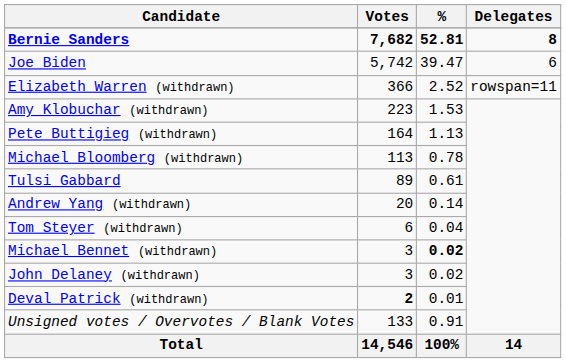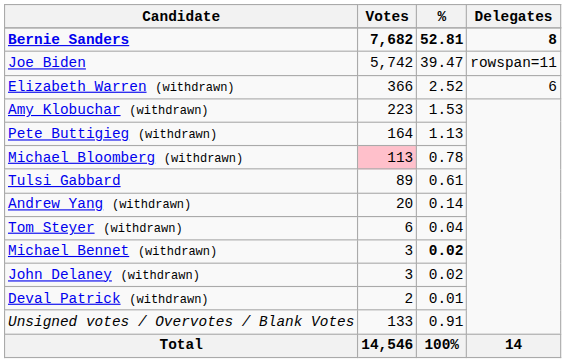(553, 63) 6 -> (514, 63) rowspan=11
(514, 87) rowspan=11 -> (553, 87) 6
(400, 157) no background -> (400, 157) pink background
(409, 299) bold -> (409, 299) normal
